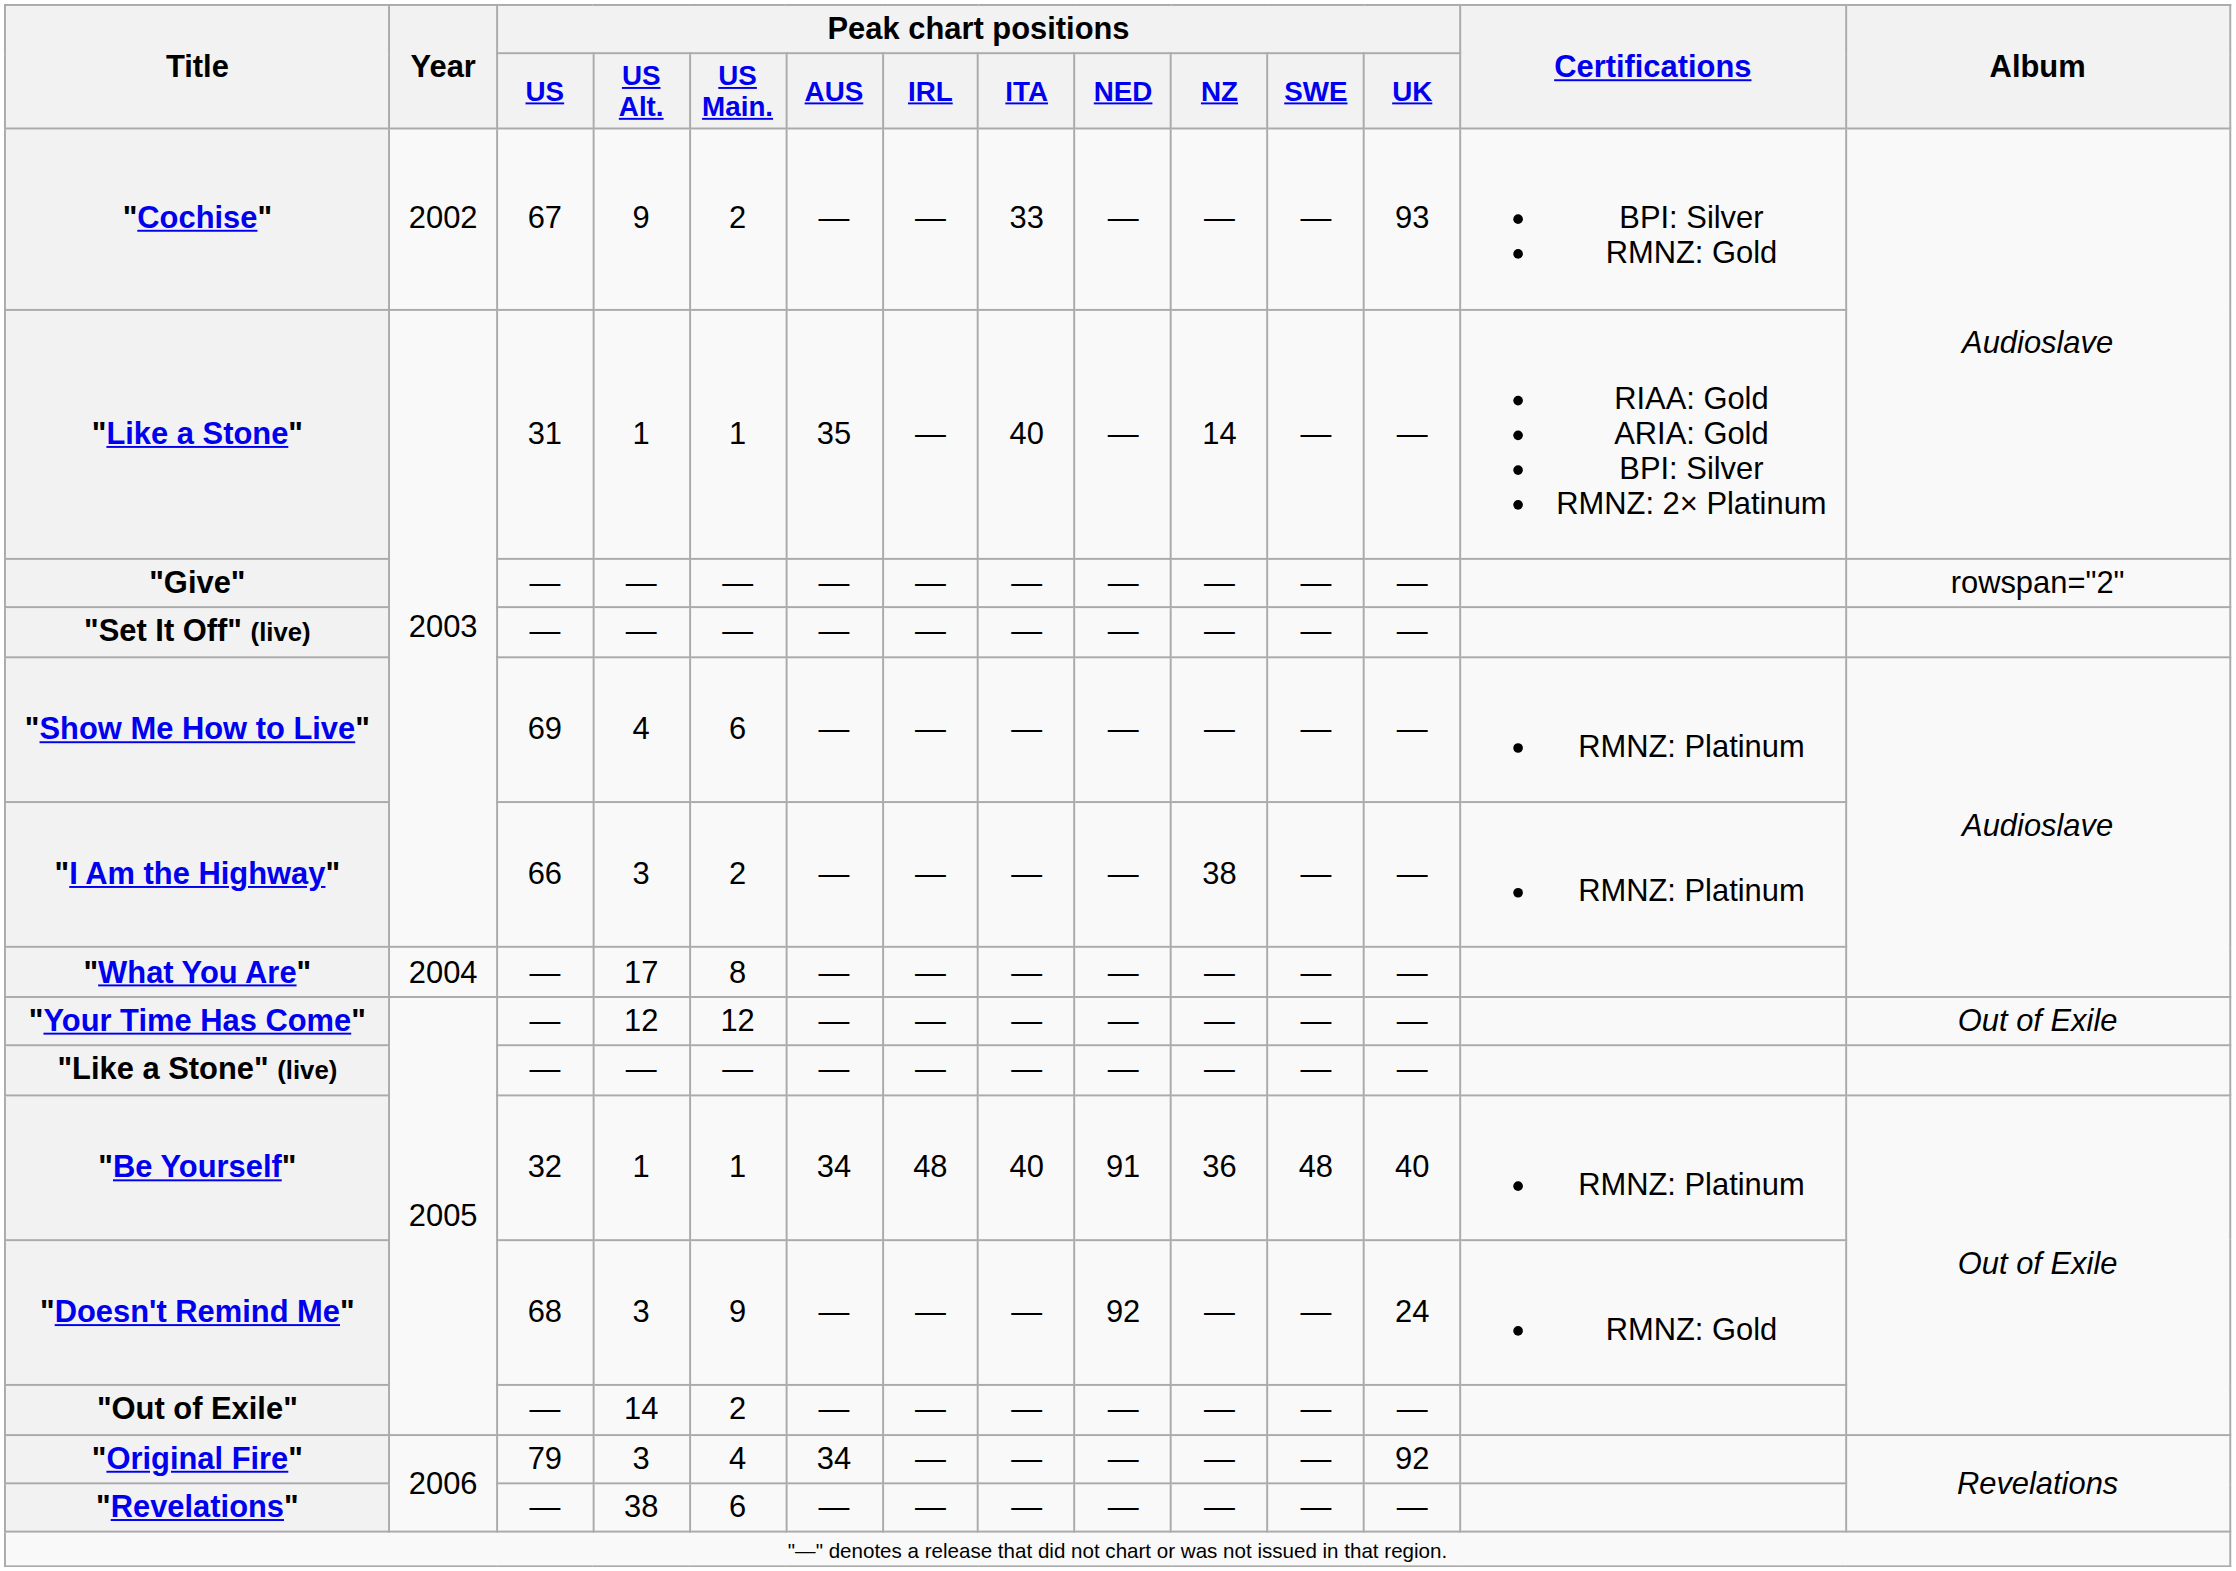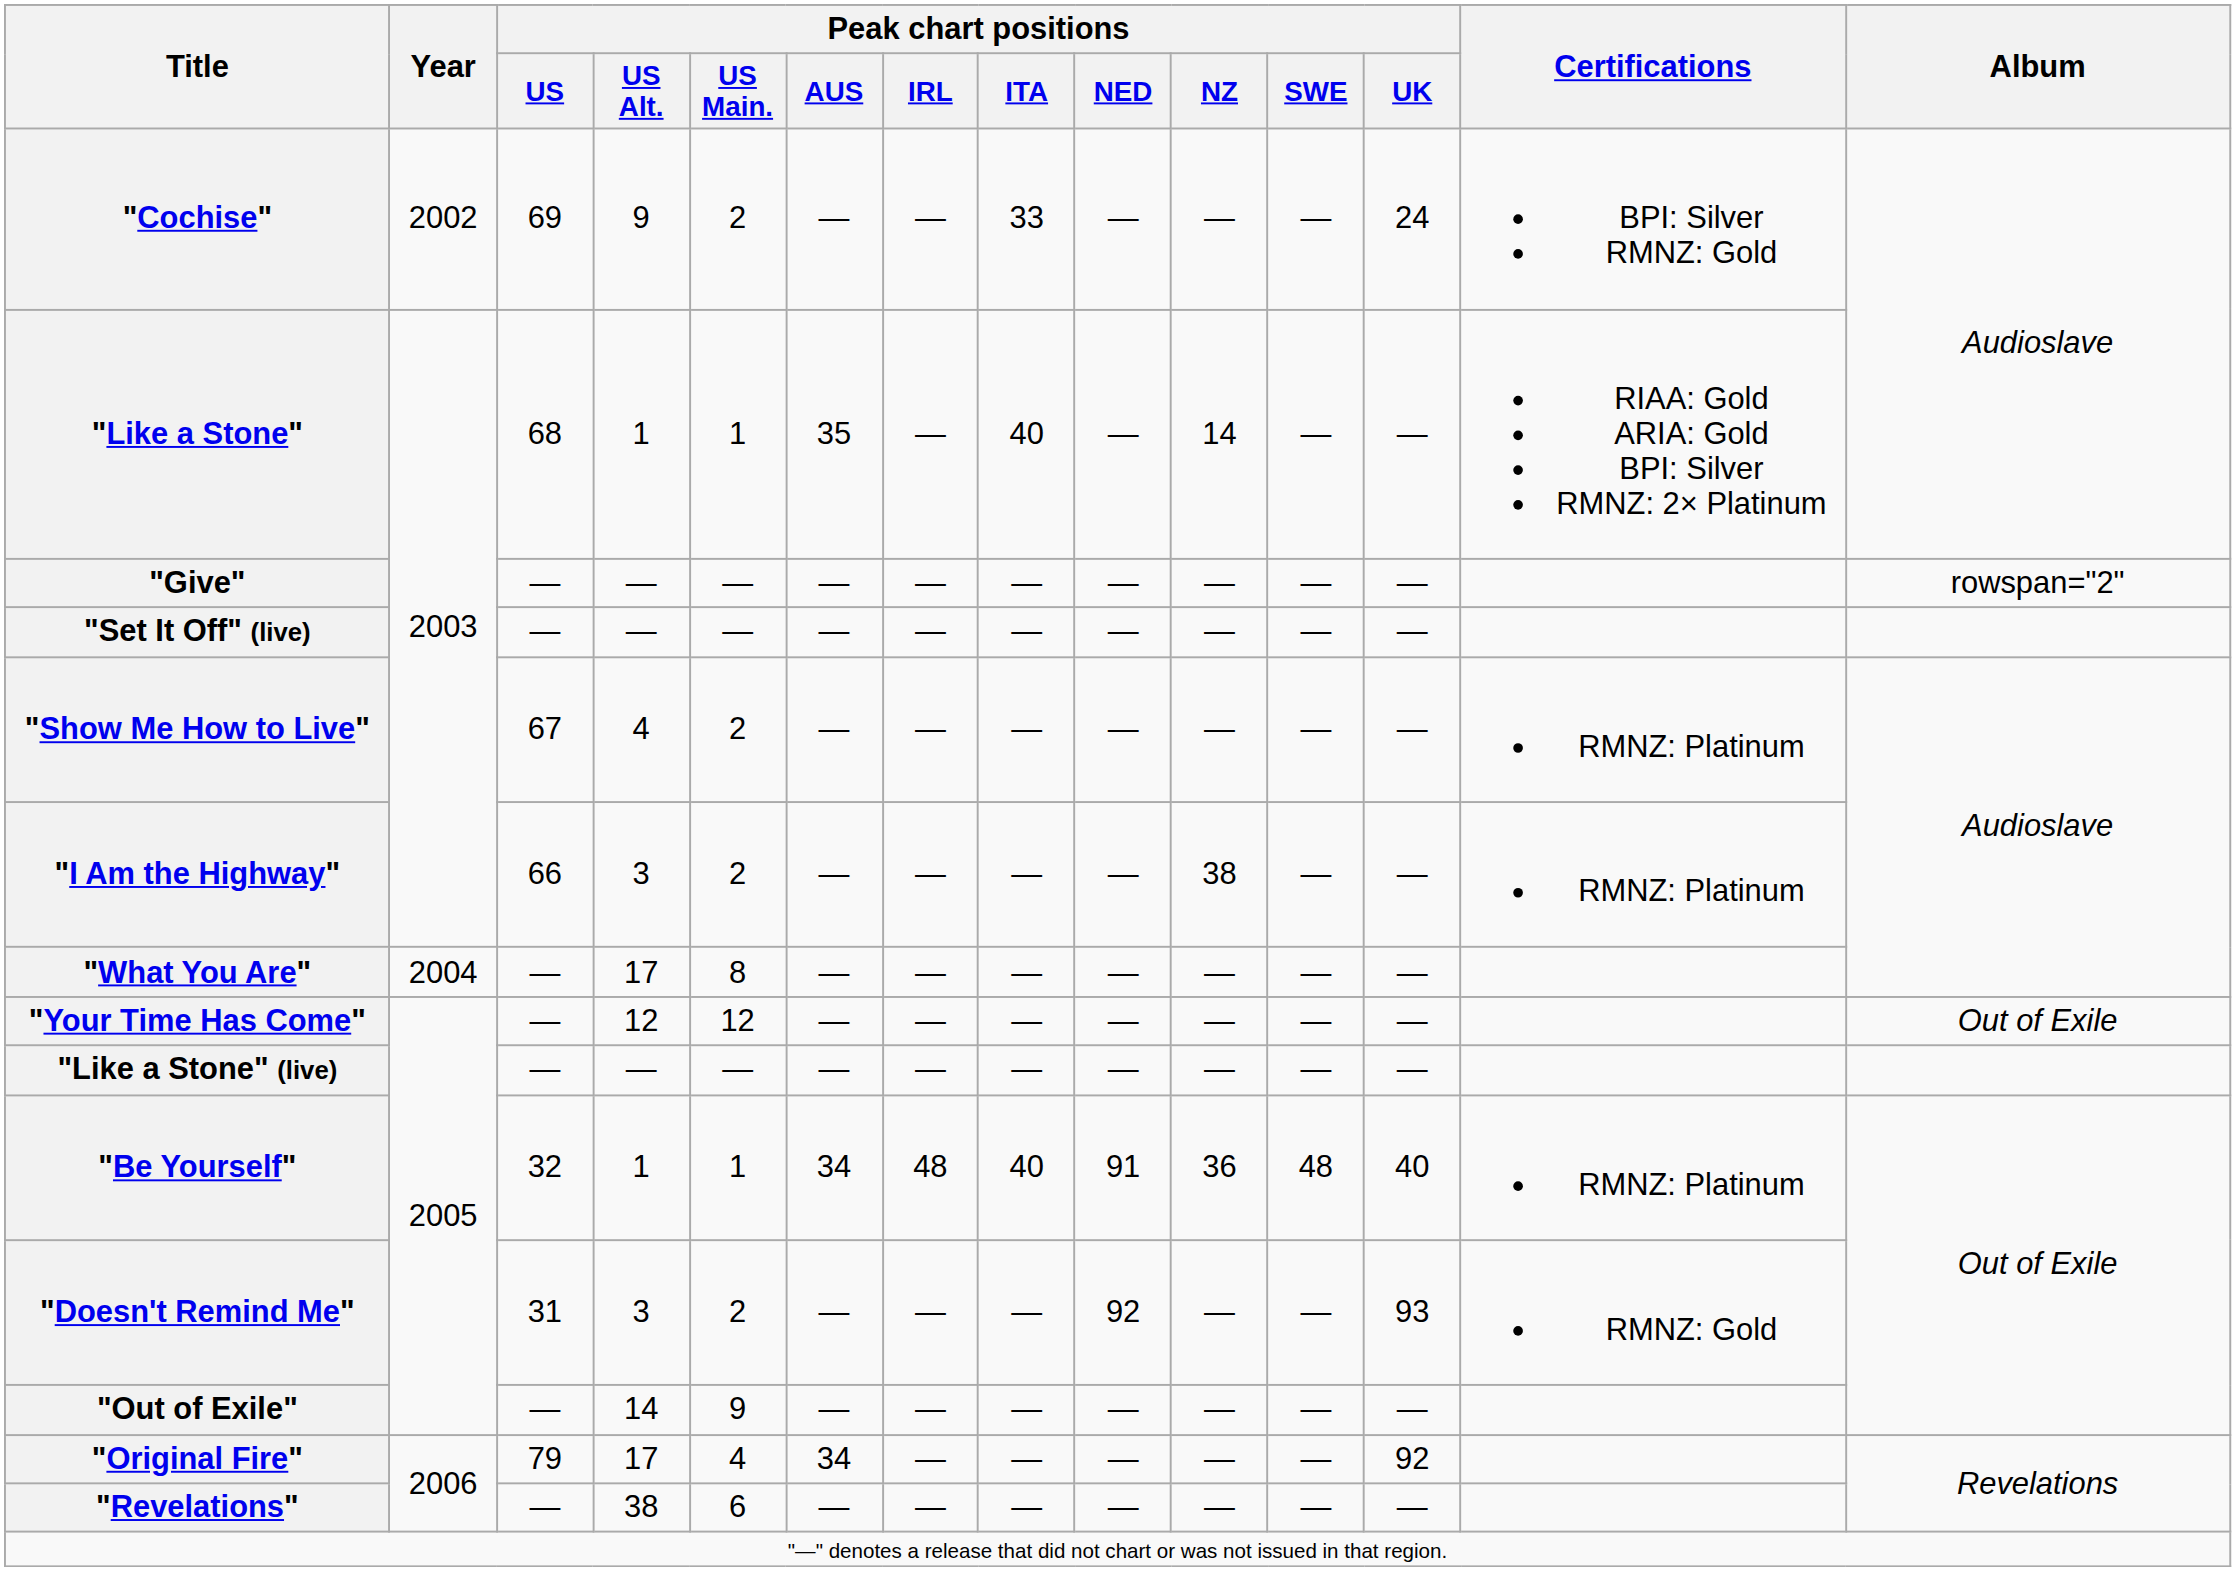(545, 218) 67 -> (545, 218) 69
(1412, 218) 93 -> (1412, 218) 24
(545, 433) 31 -> (545, 433) 68
(545, 728) 69 -> (545, 728) 67
(738, 728) 6 -> (738, 728) 2
(545, 1312) 68 -> (545, 1312) 31
(738, 1312) 9 -> (738, 1312) 2
(1412, 1312) 24 -> (1412, 1312) 93
(738, 1409) 2 -> (738, 1409) 9
(641, 1458) 3 -> (641, 1458) 17
